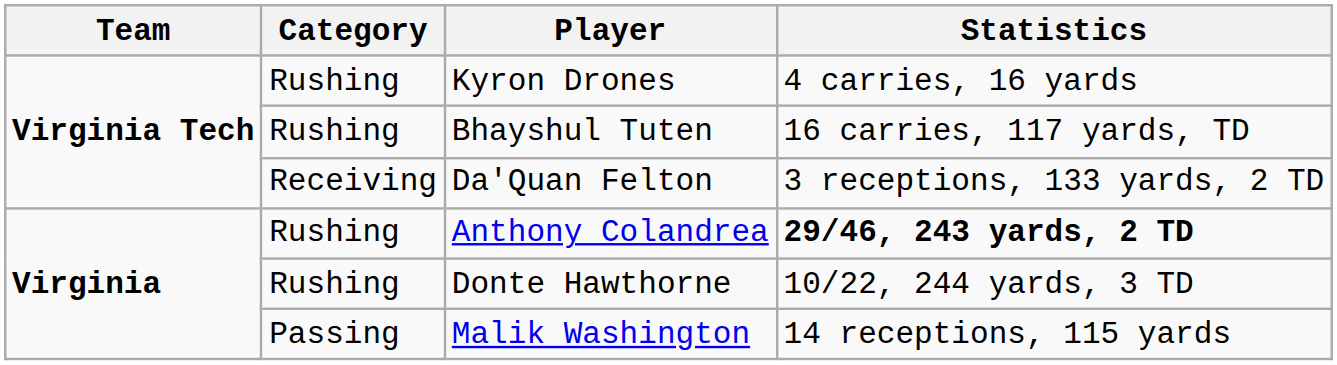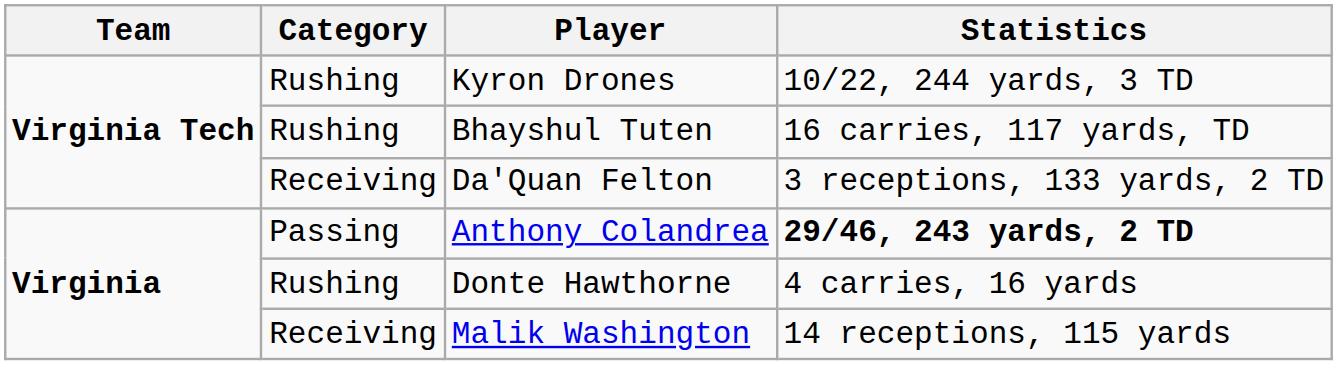(961, 81) 4 carries, 16 yards -> (989, 81) 10/22, 244 yards, 3 TD
(334, 233) Rushing -> (334, 233) Passing
(989, 284) 10/22, 244 yards, 3 TD -> (961, 284) 4 carries, 16 yards
(334, 334) Passing -> (353, 334) Receiving
